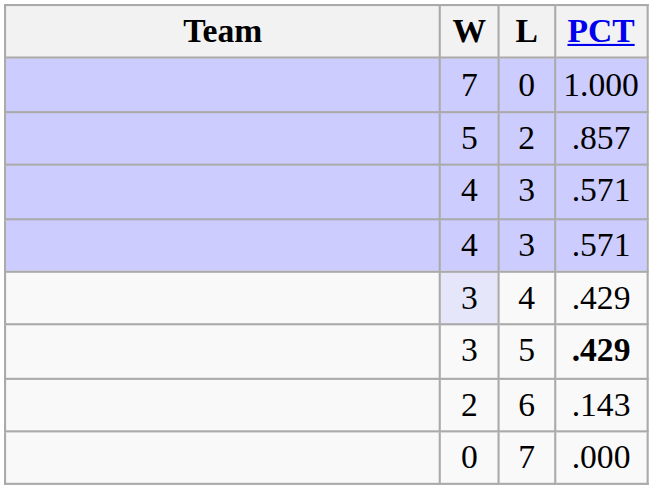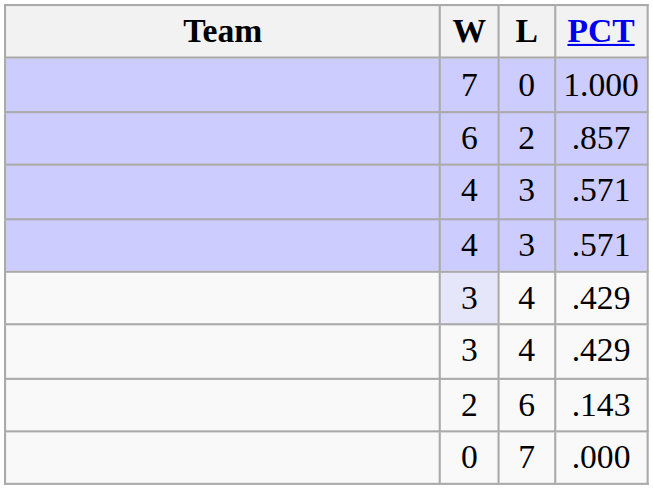(469, 137) 5 -> (469, 137) 6
(527, 350) 5 -> (527, 350) 4
(601, 350) bold -> (601, 350) normal
